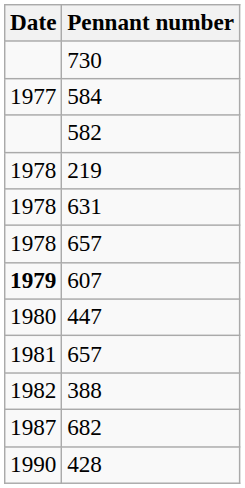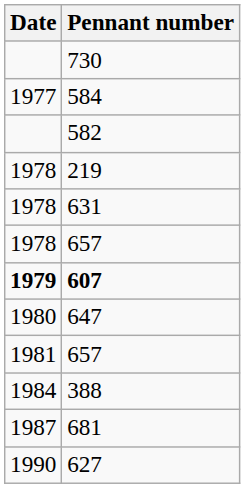(85, 280) normal -> (85, 280) bold
(85, 317) 447 -> (85, 317) 647
(33, 390) 1982 -> (33, 390) 1984
(85, 427) 682 -> (85, 427) 681
(85, 464) 428 -> (85, 464) 627
